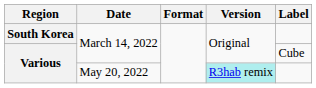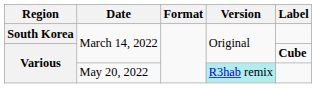(291, 53) normal -> (293, 53) bold
